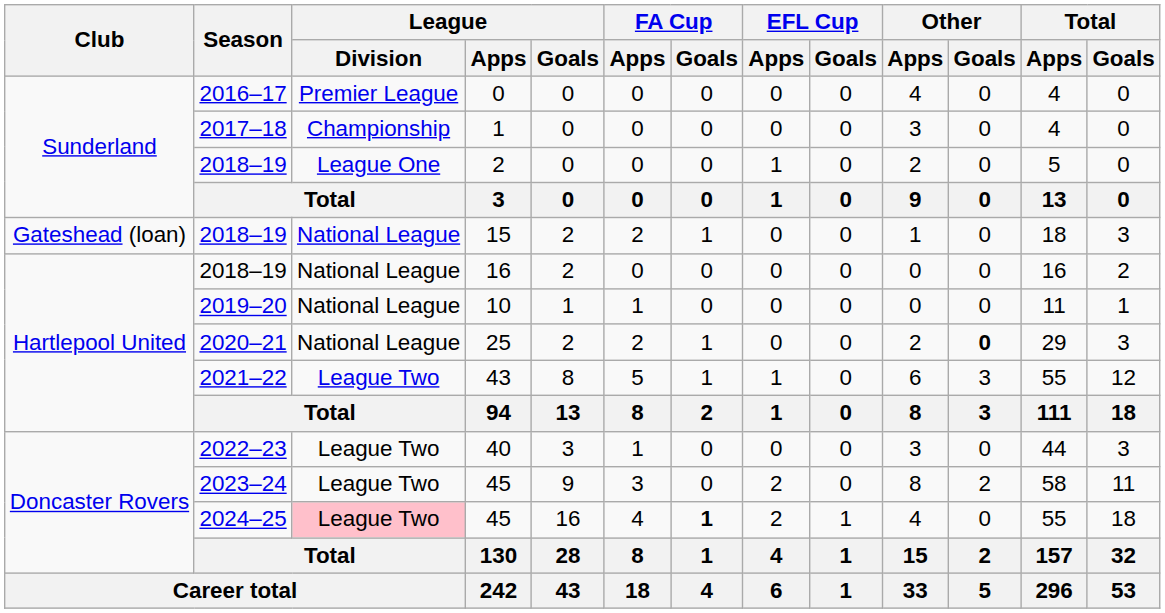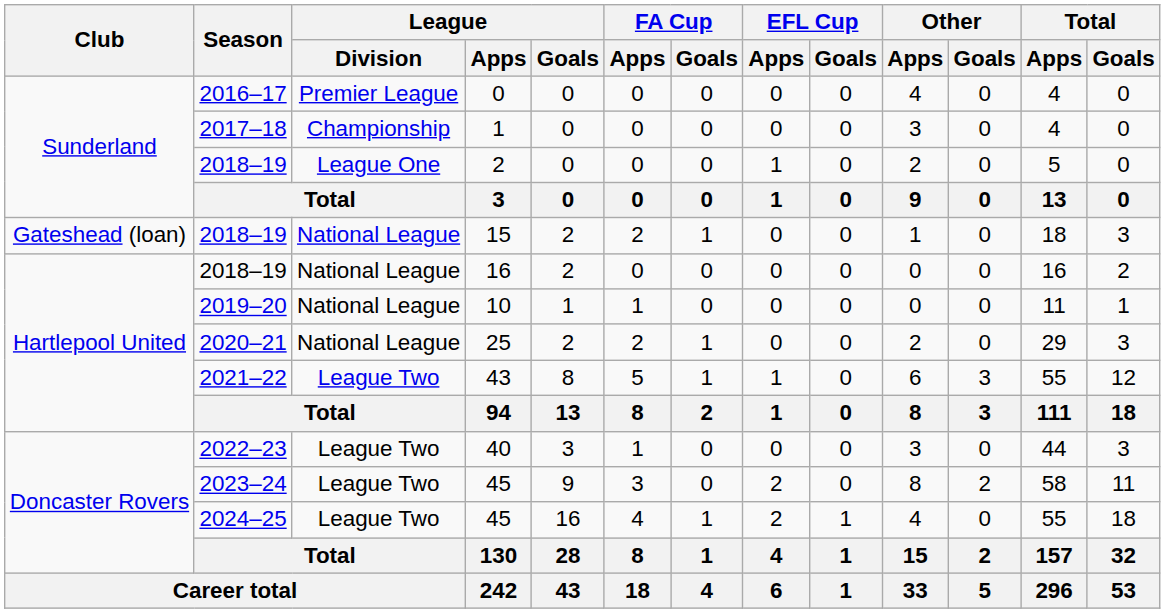(985, 341) bold -> (985, 341) normal
(379, 519) pink background -> (379, 519) no background
(707, 519) bold -> (707, 519) normal
